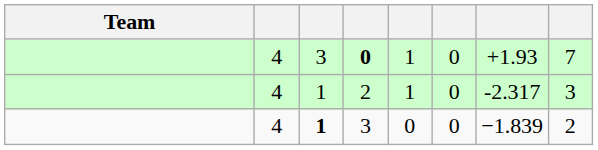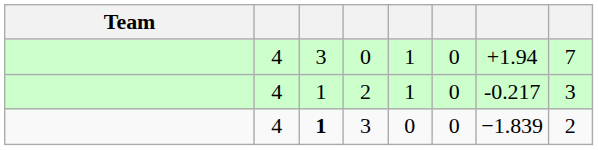(365, 56) bold -> (365, 56) normal
(512, 56) +1.93 -> (512, 56) +1.94
(512, 91) -2.317 -> (512, 91) -0.217
